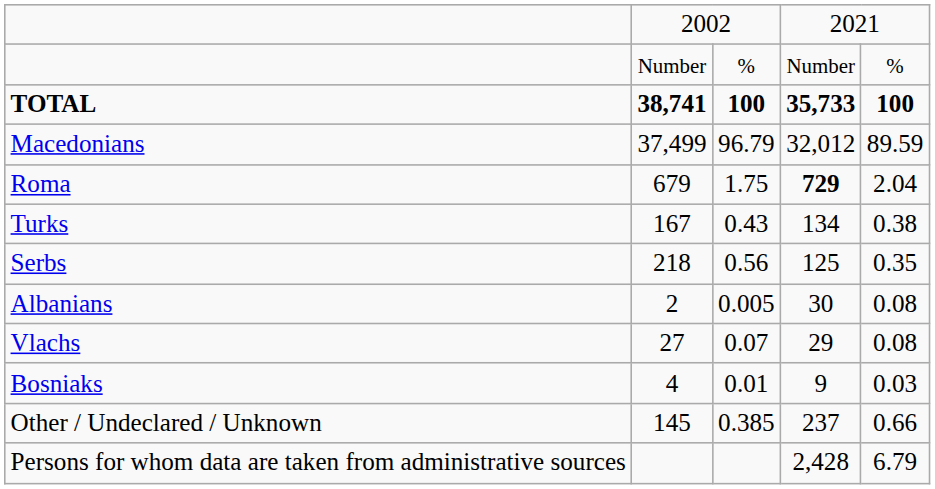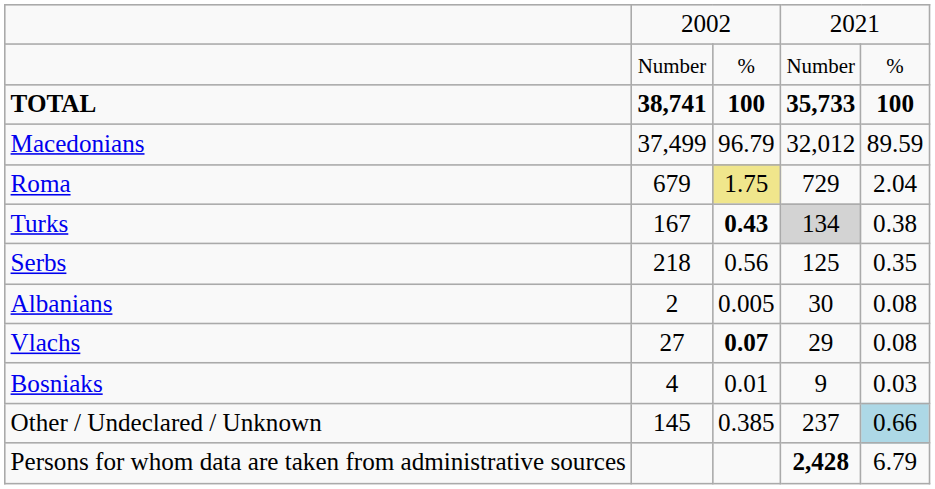(746, 183) no background -> (746, 183) khaki background
(821, 183) bold -> (821, 183) normal
(746, 223) normal -> (746, 223) bold
(821, 223) no background -> (821, 223) lightgrey background
(746, 343) normal -> (746, 343) bold
(895, 422) no background -> (895, 422) lightblue background
(821, 462) normal -> (821, 462) bold
